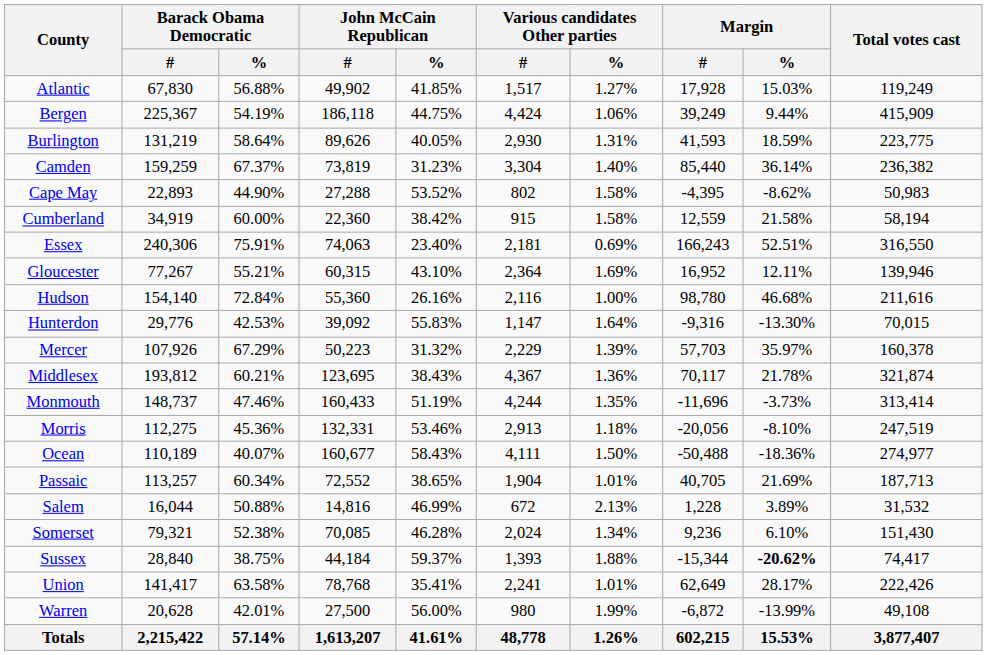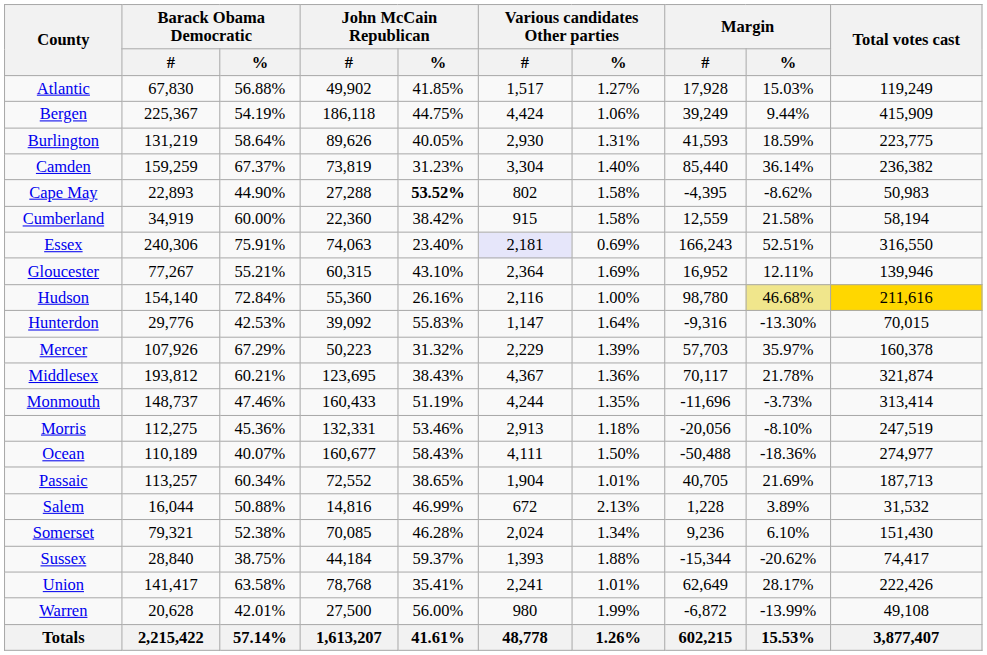(436, 192) normal -> (438, 192) bold
(523, 245) no background -> (525, 245) lavender background
(787, 297) no background -> (788, 297) khaki background
(907, 297) no background -> (906, 297) gold background
(787, 558) bold -> (788, 558) normal
